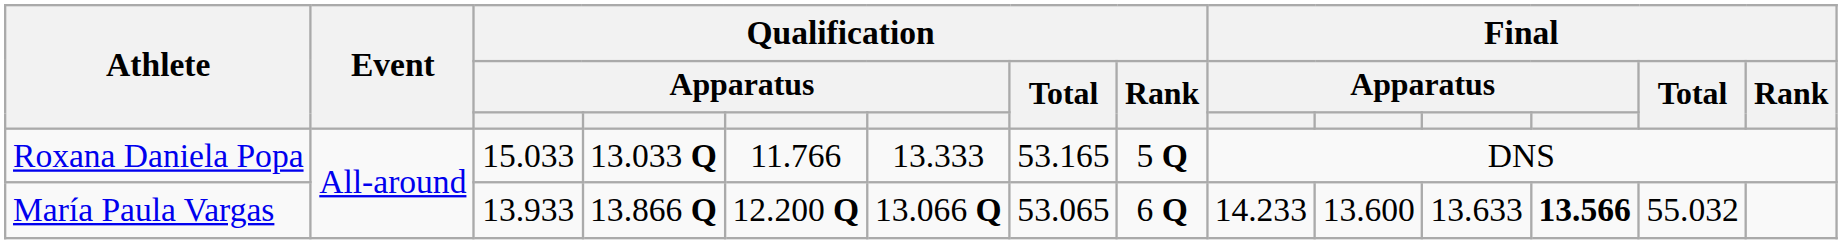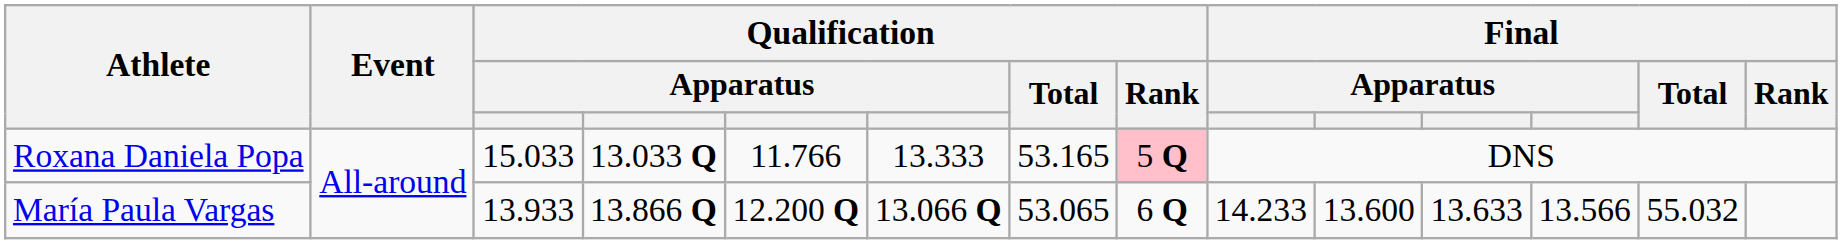(1162, 155) no background -> (1162, 155) pink background
(1585, 210) bold -> (1585, 210) normal
